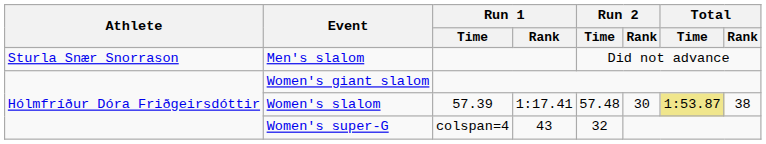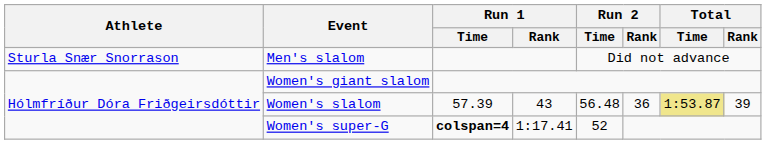(544, 104) 1:17.41 -> (544, 104) 43
(600, 104) 57.48 -> (600, 104) 56.48
(642, 104) 30 -> (642, 104) 36
(743, 104) 38 -> (743, 104) 39
(473, 127) normal -> (473, 127) bold
(544, 127) 43 -> (544, 127) 1:17.41
(600, 127) 32 -> (600, 127) 52
